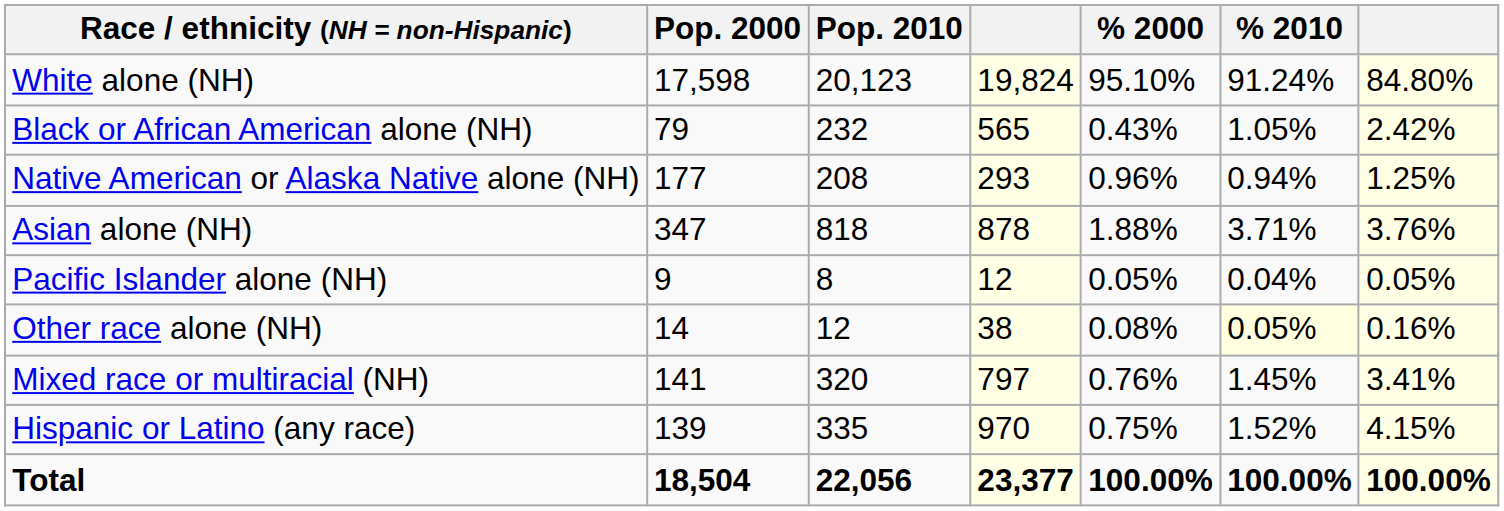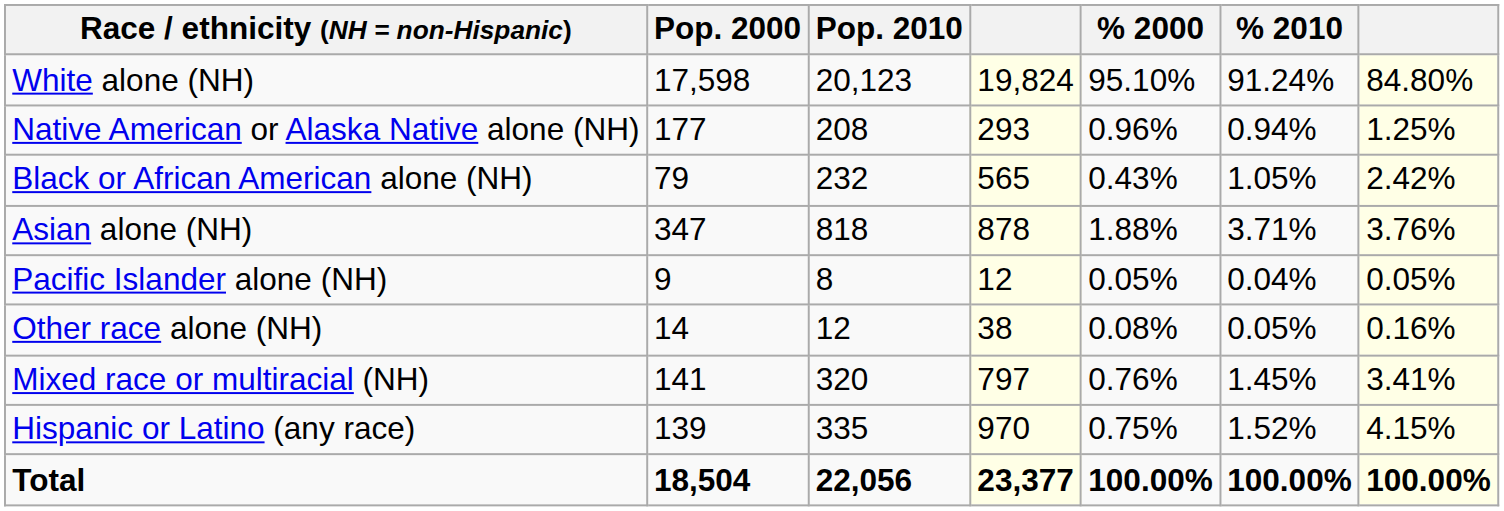rows swapped: (272, 129) <-> (326, 179)
(1272, 329) lightyellow background -> (1272, 329) no background
